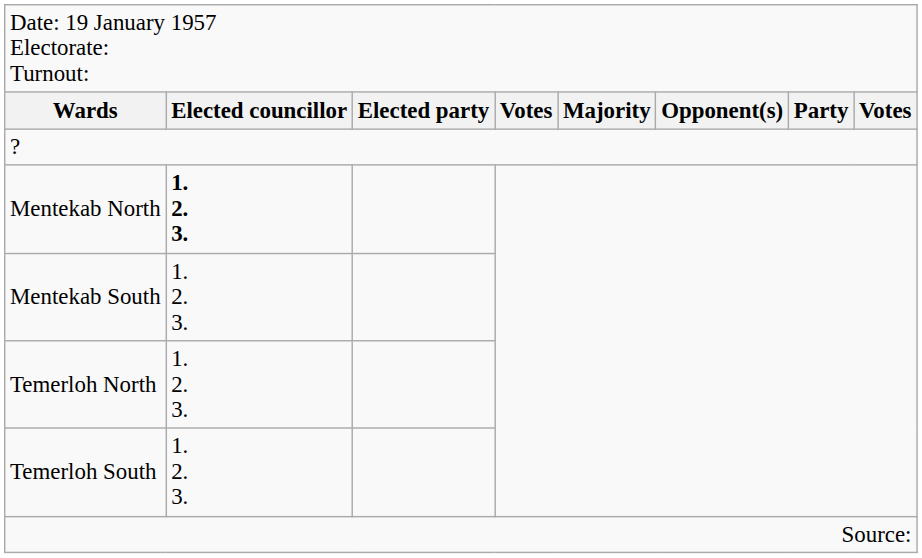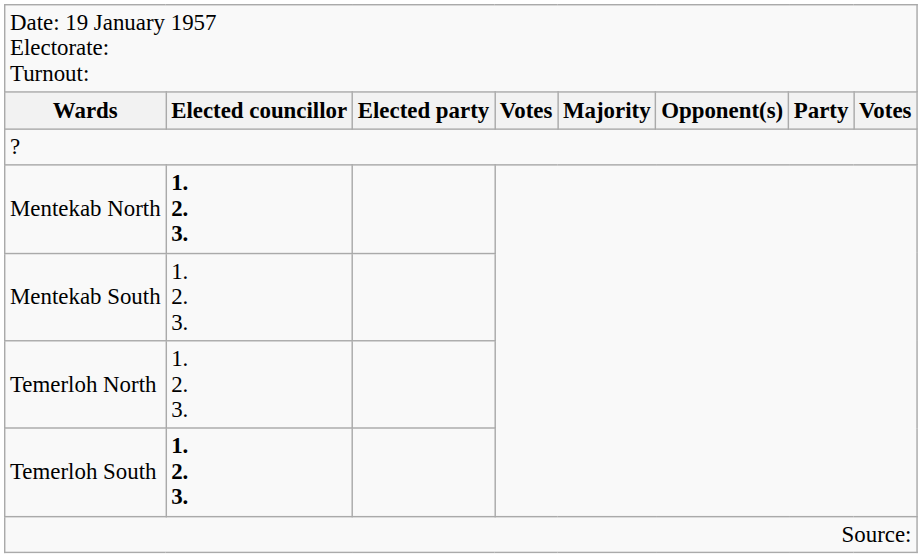(180, 472) normal -> (180, 472) bold
